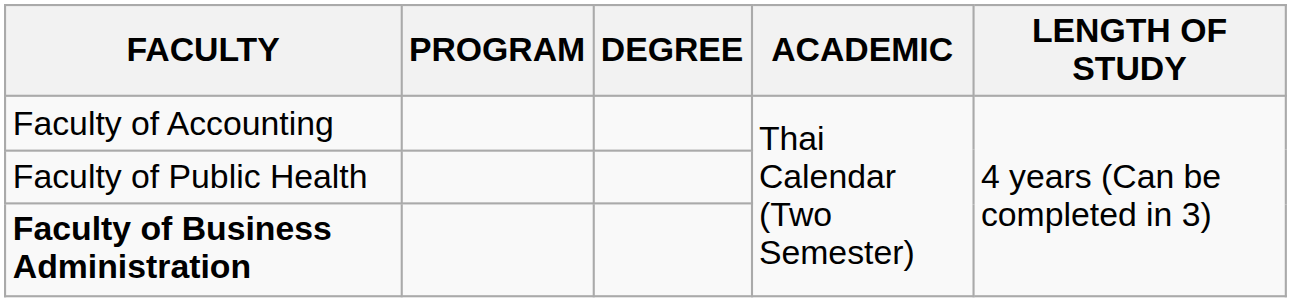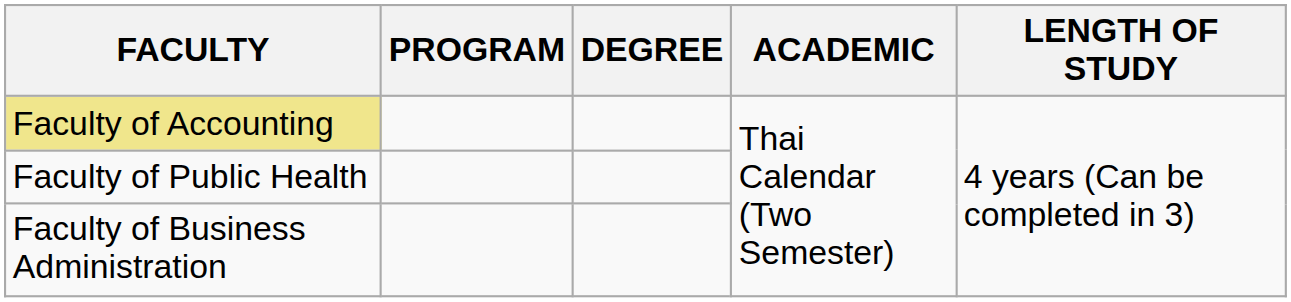(173, 122) no background -> (173, 122) khaki background
(172, 248) bold -> (159, 248) normal
